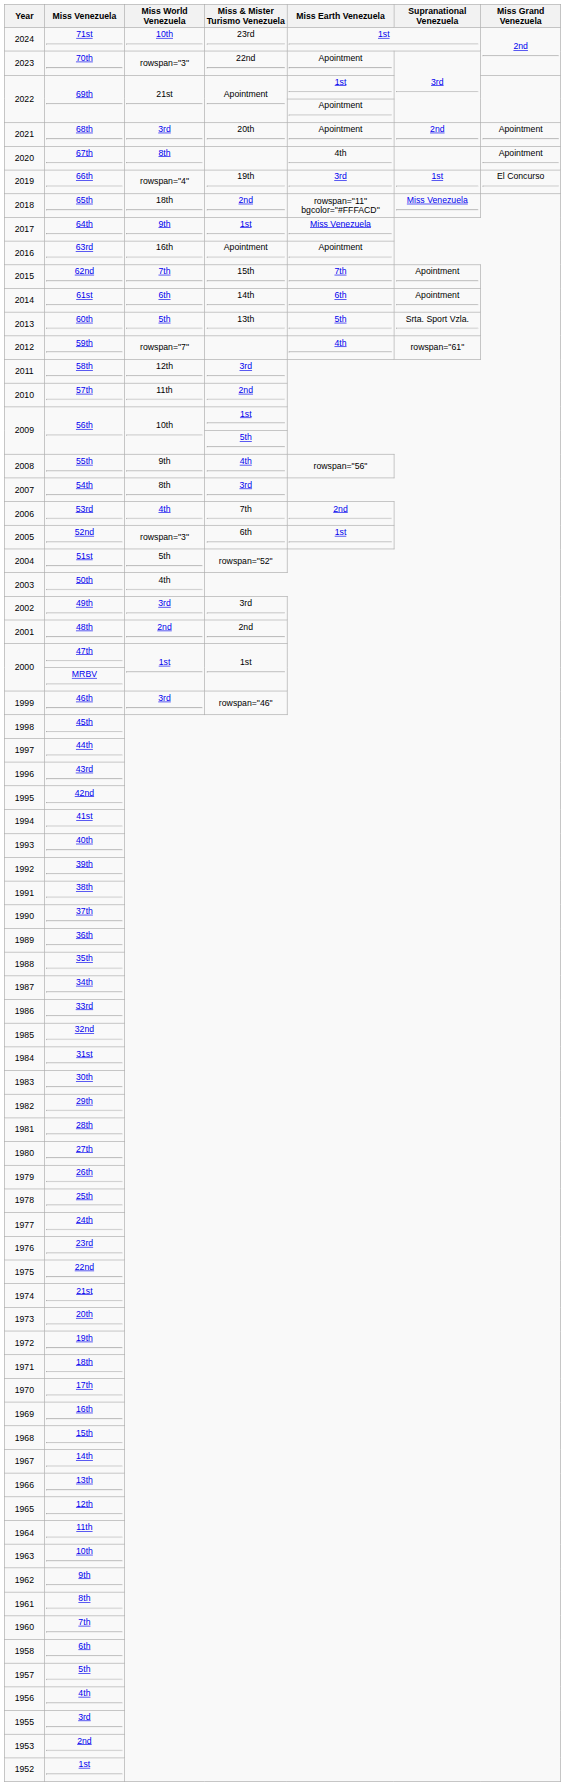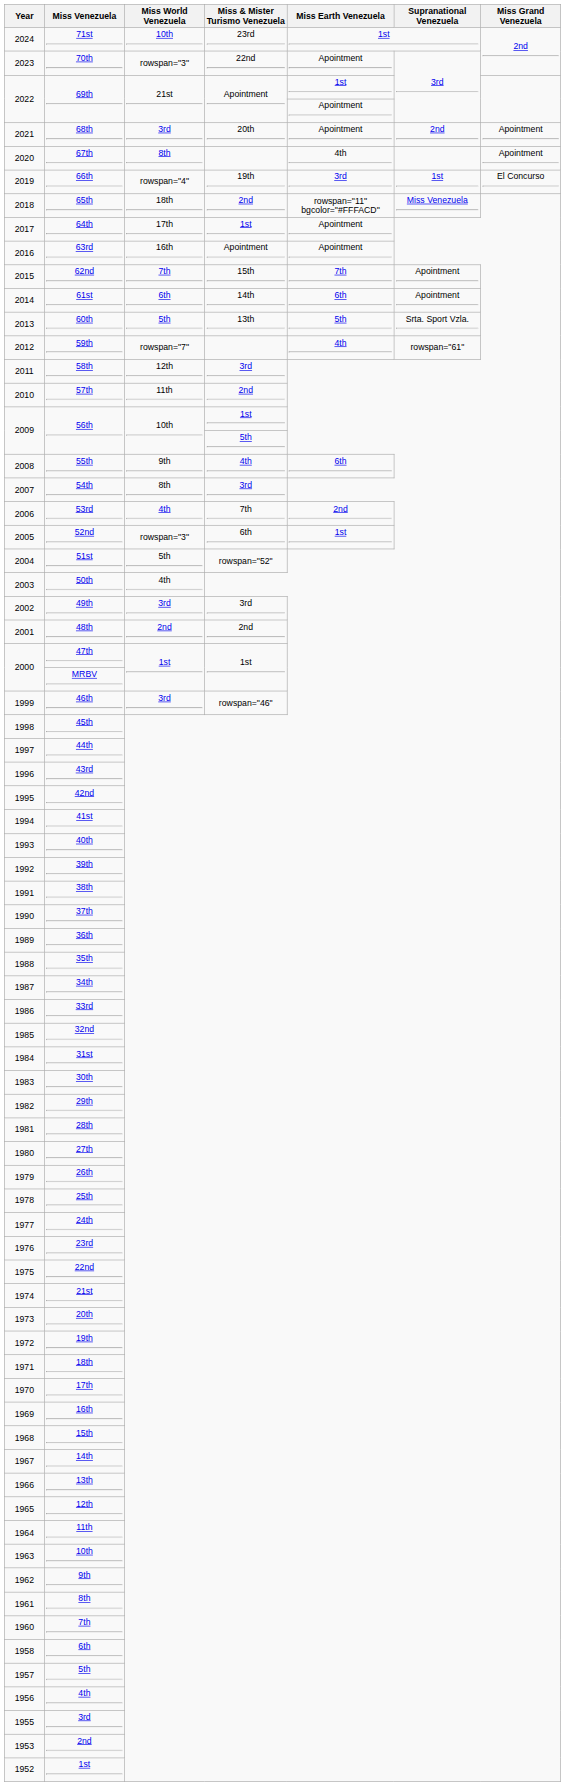(165, 227) 9th -> (165, 227) 17th
(340, 227) Miss Venezuela -> (340, 227) Apointment
(340, 466) rowspan="56" -> (340, 464) 6th
